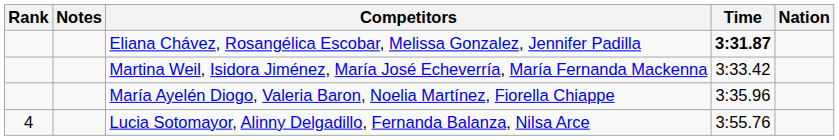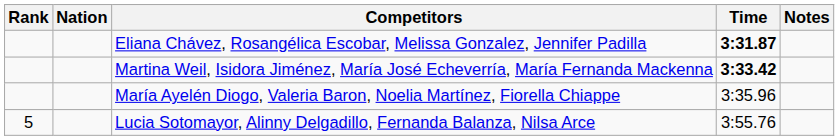columns swapped: (804, 17) <-> (79, 17)
(743, 69) normal -> (748, 69) bold
(28, 122) 4 -> (28, 122) 5
